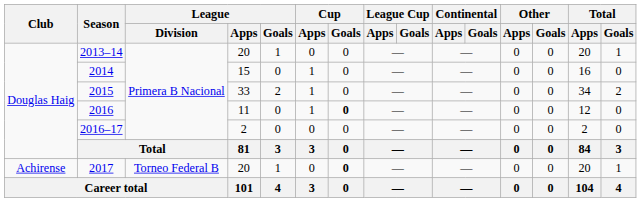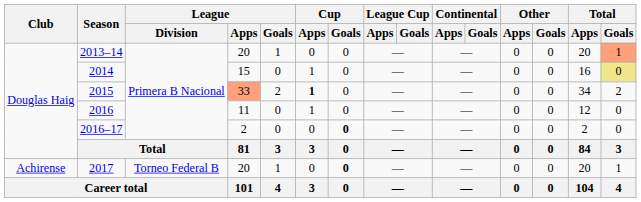(619, 52) no background -> (619, 52) lightsalmon background
(619, 71) no background -> (619, 71) khaki background
(244, 91) no background -> (244, 91) lightsalmon background
(312, 91) normal -> (312, 91) bold
(346, 110) bold -> (346, 110) normal
(346, 129) normal -> (346, 129) bold
